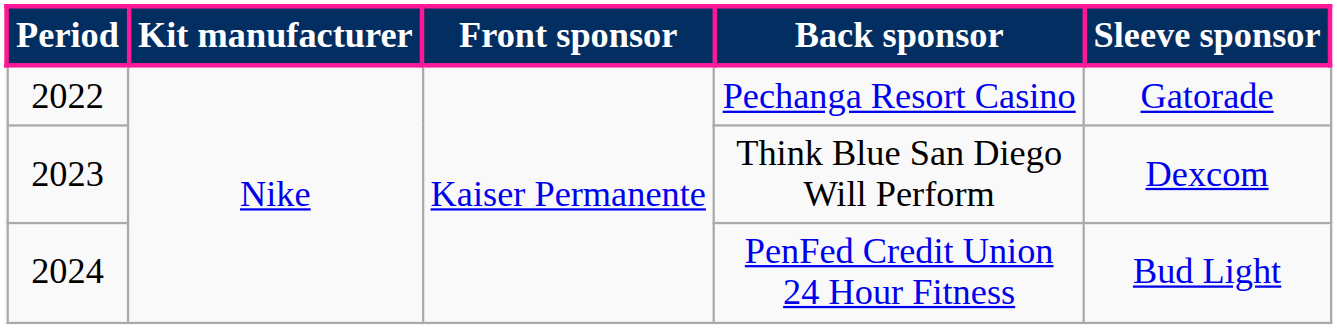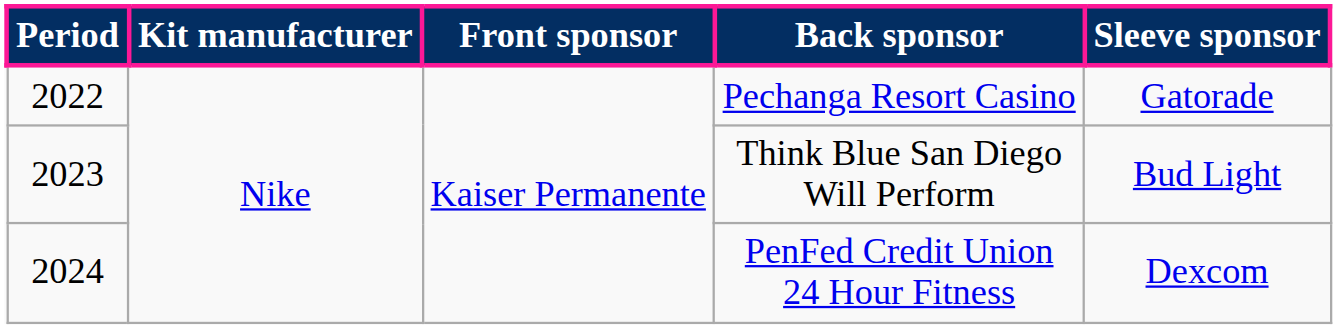(1207, 173) Dexcom -> (1207, 173) Bud Light
(1207, 271) Bud Light -> (1207, 271) Dexcom
